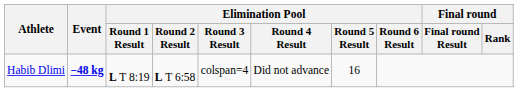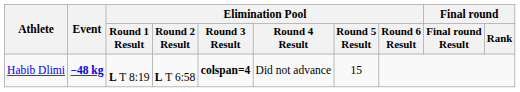(224, 70) normal -> (225, 70) bold
(354, 70) 16 -> (356, 70) 15
